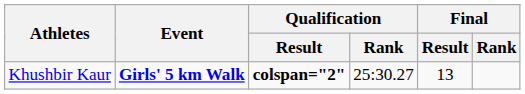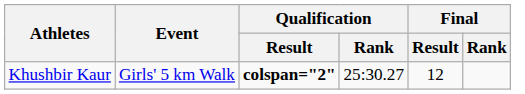(182, 75) bold -> (177, 75) normal
(445, 75) 13 -> (435, 75) 12
